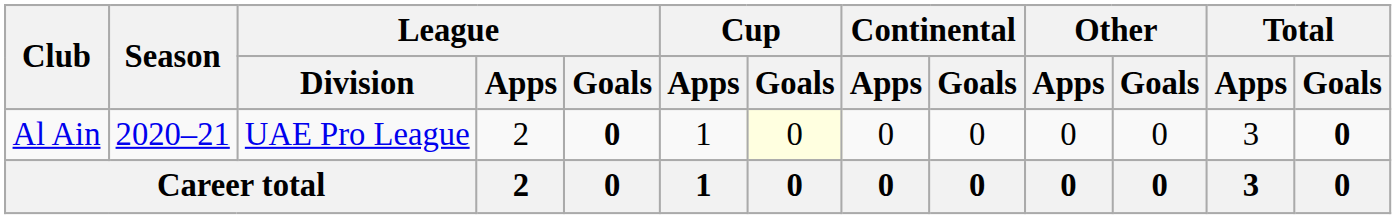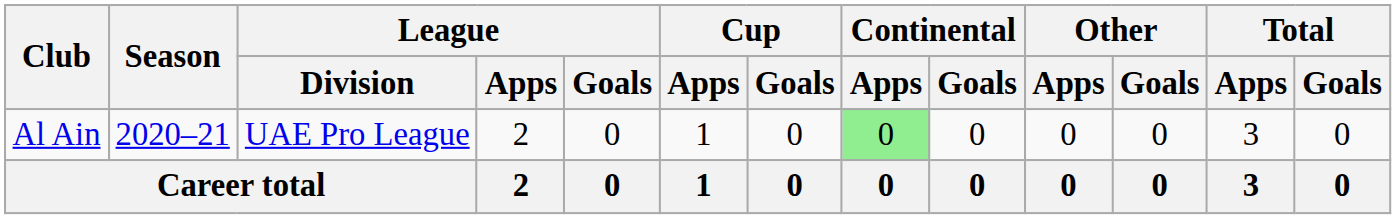(612, 133) bold -> (612, 133) normal
(795, 133) lightyellow background -> (795, 133) no background
(886, 133) no background -> (886, 133) lightgreen background
(1342, 133) bold -> (1342, 133) normal
